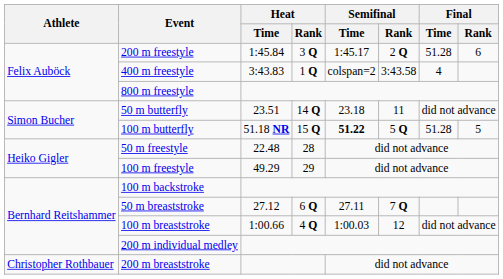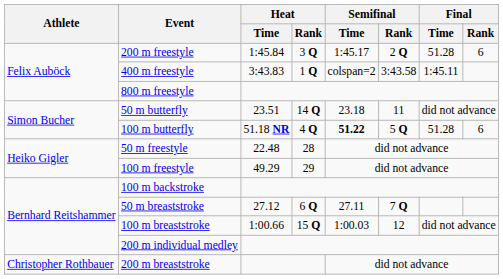(439, 72) 4 -> (441, 72) 1:45.11
(308, 129) 15 Q -> (308, 129) 4 Q
(478, 129) 5 -> (481, 129) 6
(308, 226) 4 Q -> (308, 226) 15 Q
